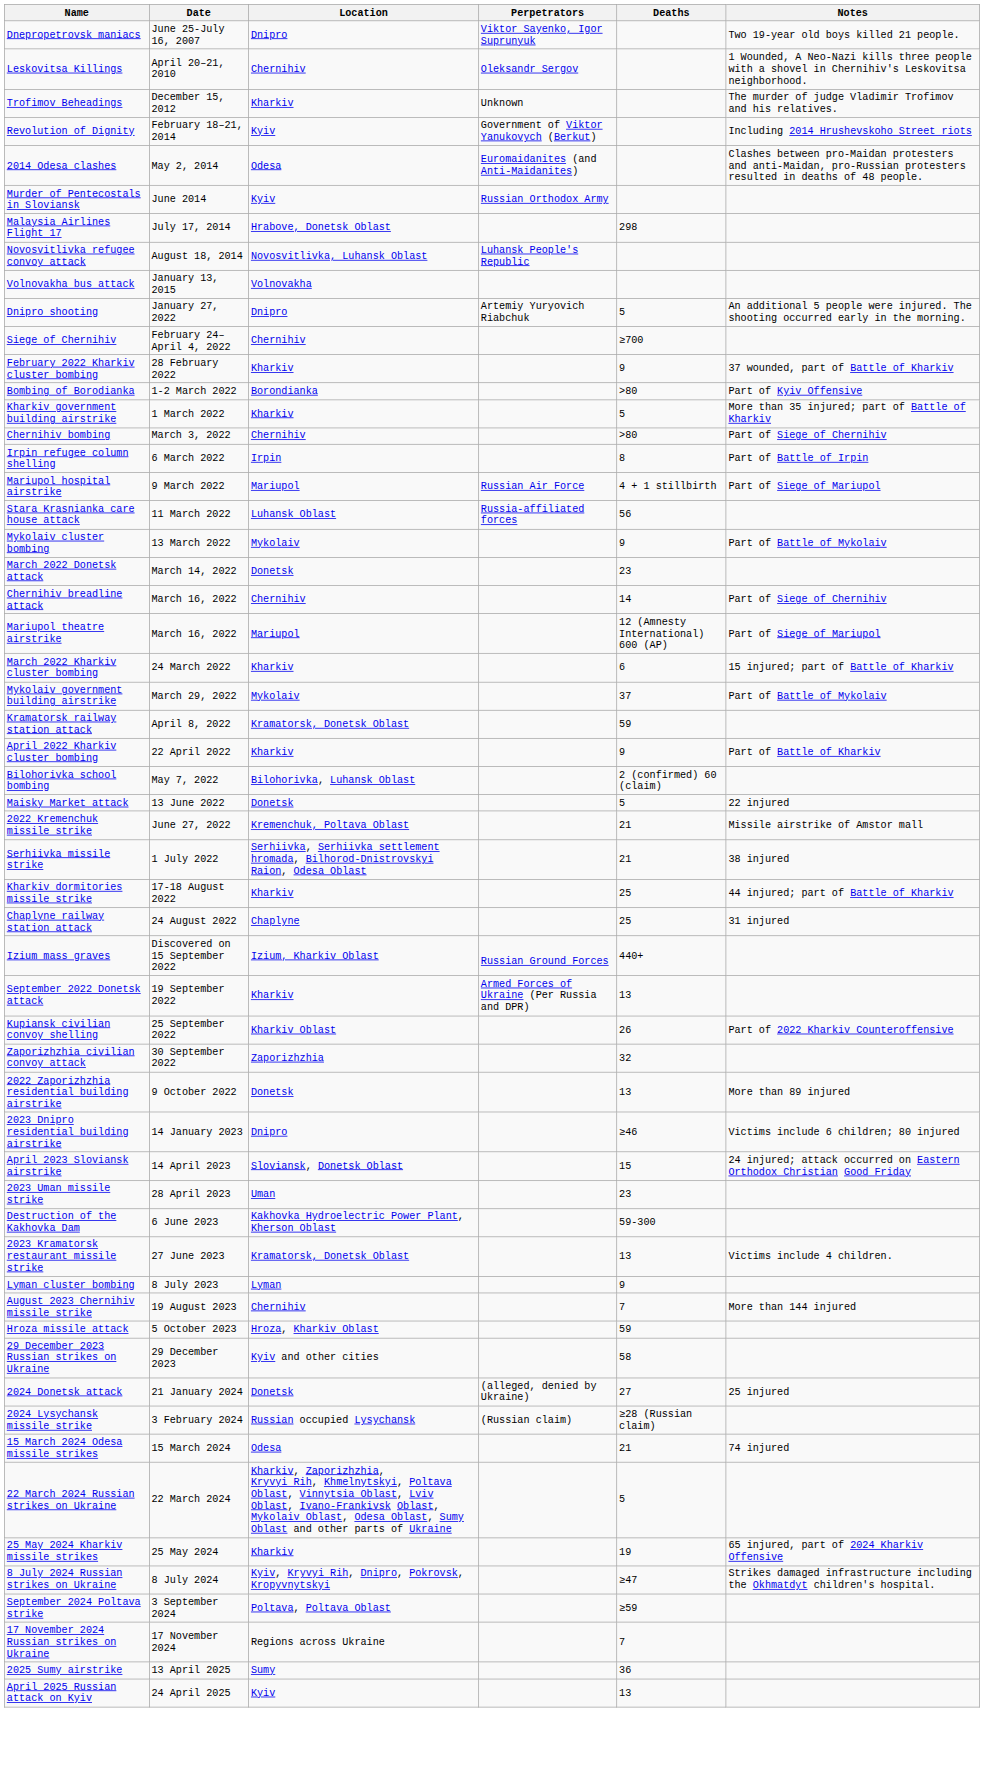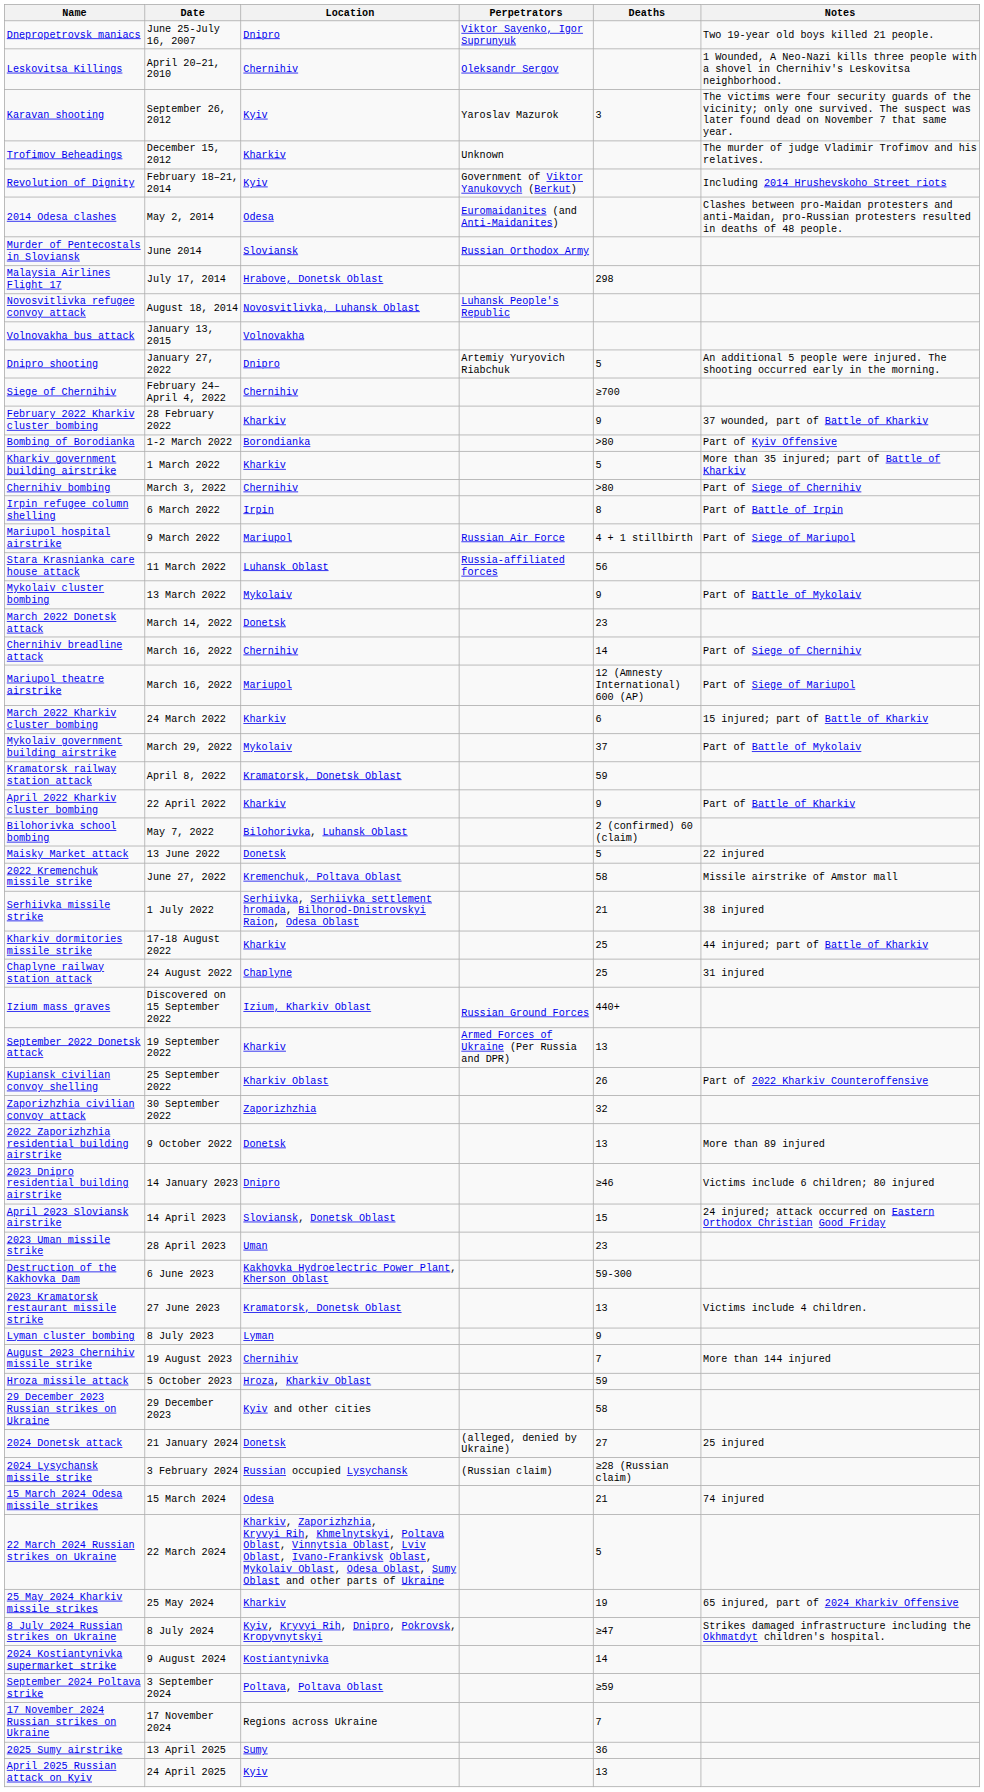+ row: (55, 115)
(263, 200) Kyiv -> (271, 251) Sloviansk
(625, 825) 21 -> (602, 877) 58
+ row: (65, 1660)
